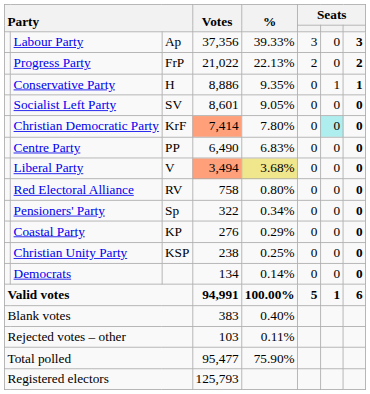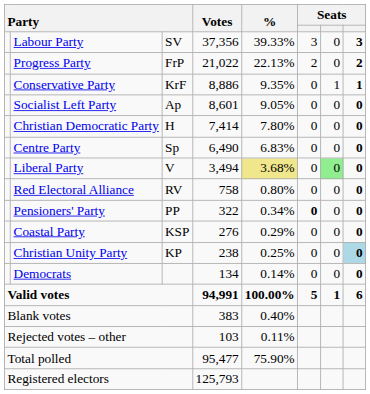(173, 42) Ap -> (174, 42) SV
(170, 84) H -> (176, 84) KrF
(174, 105) SV -> (173, 105) Ap
(176, 126) KrF -> (170, 126) H
(224, 126) lightsalmon background -> (224, 126) no background
(337, 126) paleturquoise background -> (337, 126) no background
(172, 147) PP -> (172, 147) Sp
(224, 168) lightsalmon background -> (224, 168) no background
(337, 168) no background -> (337, 168) lightgreen background
(172, 210) Sp -> (172, 210) PP
(314, 210) normal -> (314, 210) bold
(174, 231) KP -> (177, 231) KSP
(177, 252) KSP -> (174, 252) KP
(359, 252) no background -> (359, 252) lightblue background
